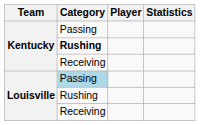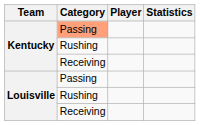(78, 29) no background -> (78, 29) lightsalmon background
(81, 46) bold -> (79, 46) normal
(78, 79) lightblue background -> (78, 79) no background
